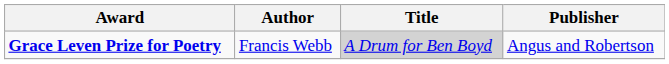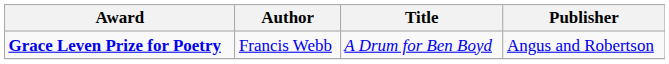(418, 44) lightgrey background -> (418, 44) no background
